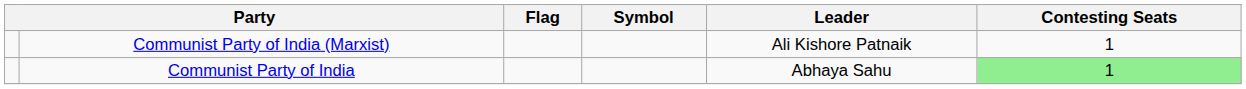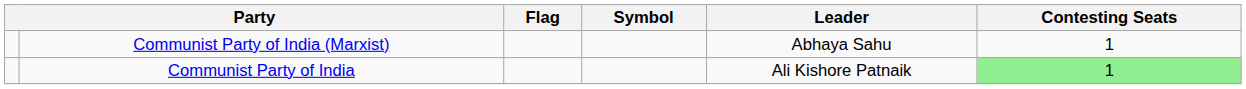(842, 44) Ali Kishore Patnaik -> (842, 44) Abhaya Sahu
(842, 70) Abhaya Sahu -> (842, 70) Ali Kishore Patnaik
